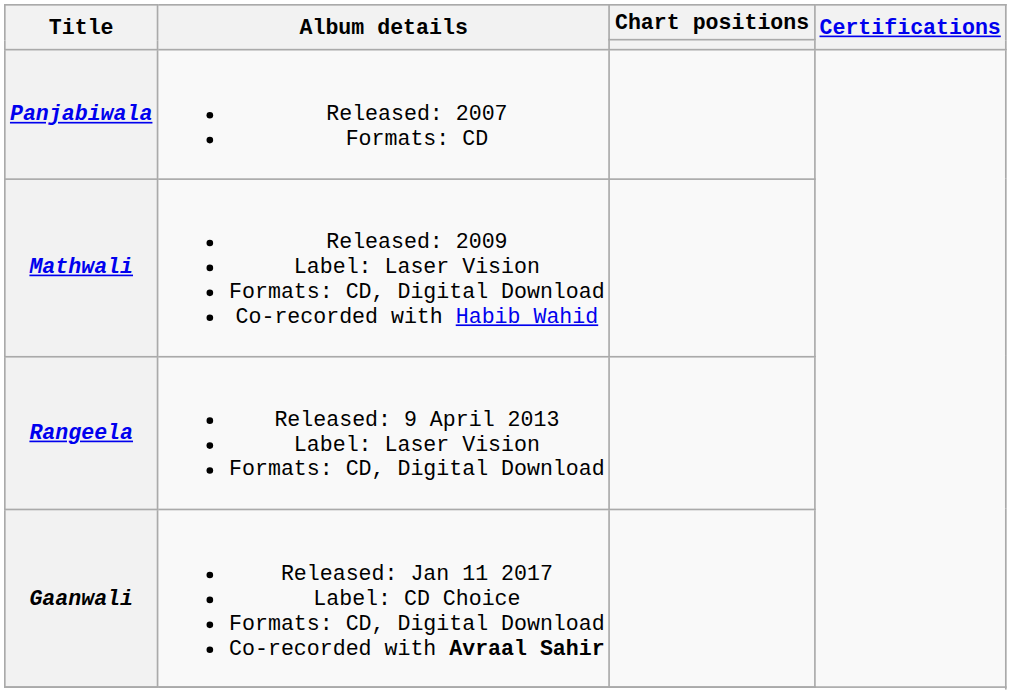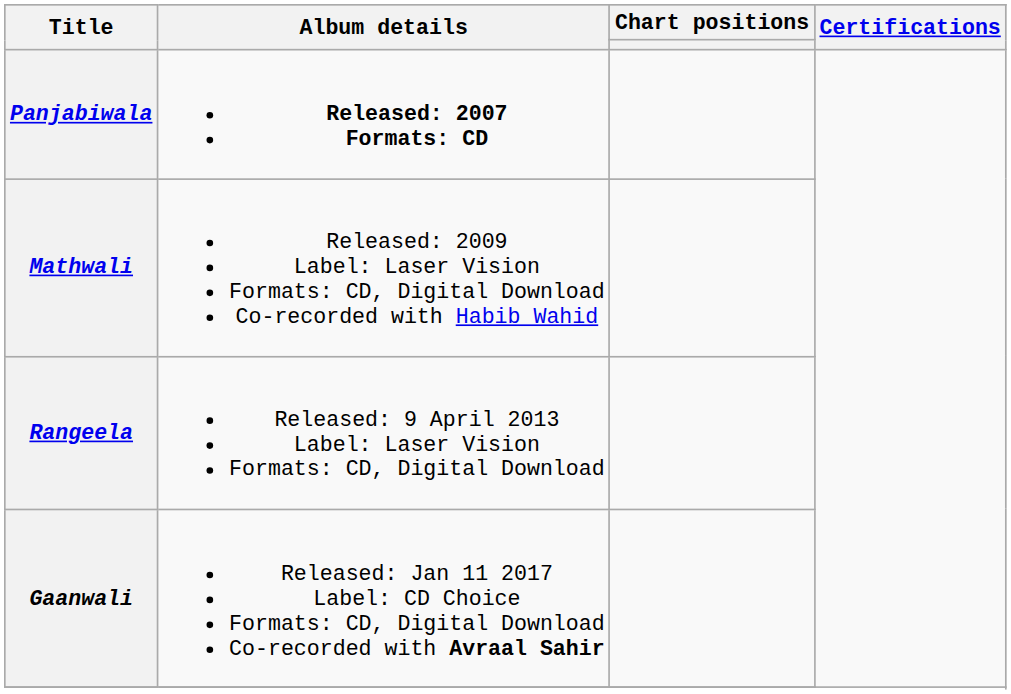(384, 127) normal -> (384, 127) bold
